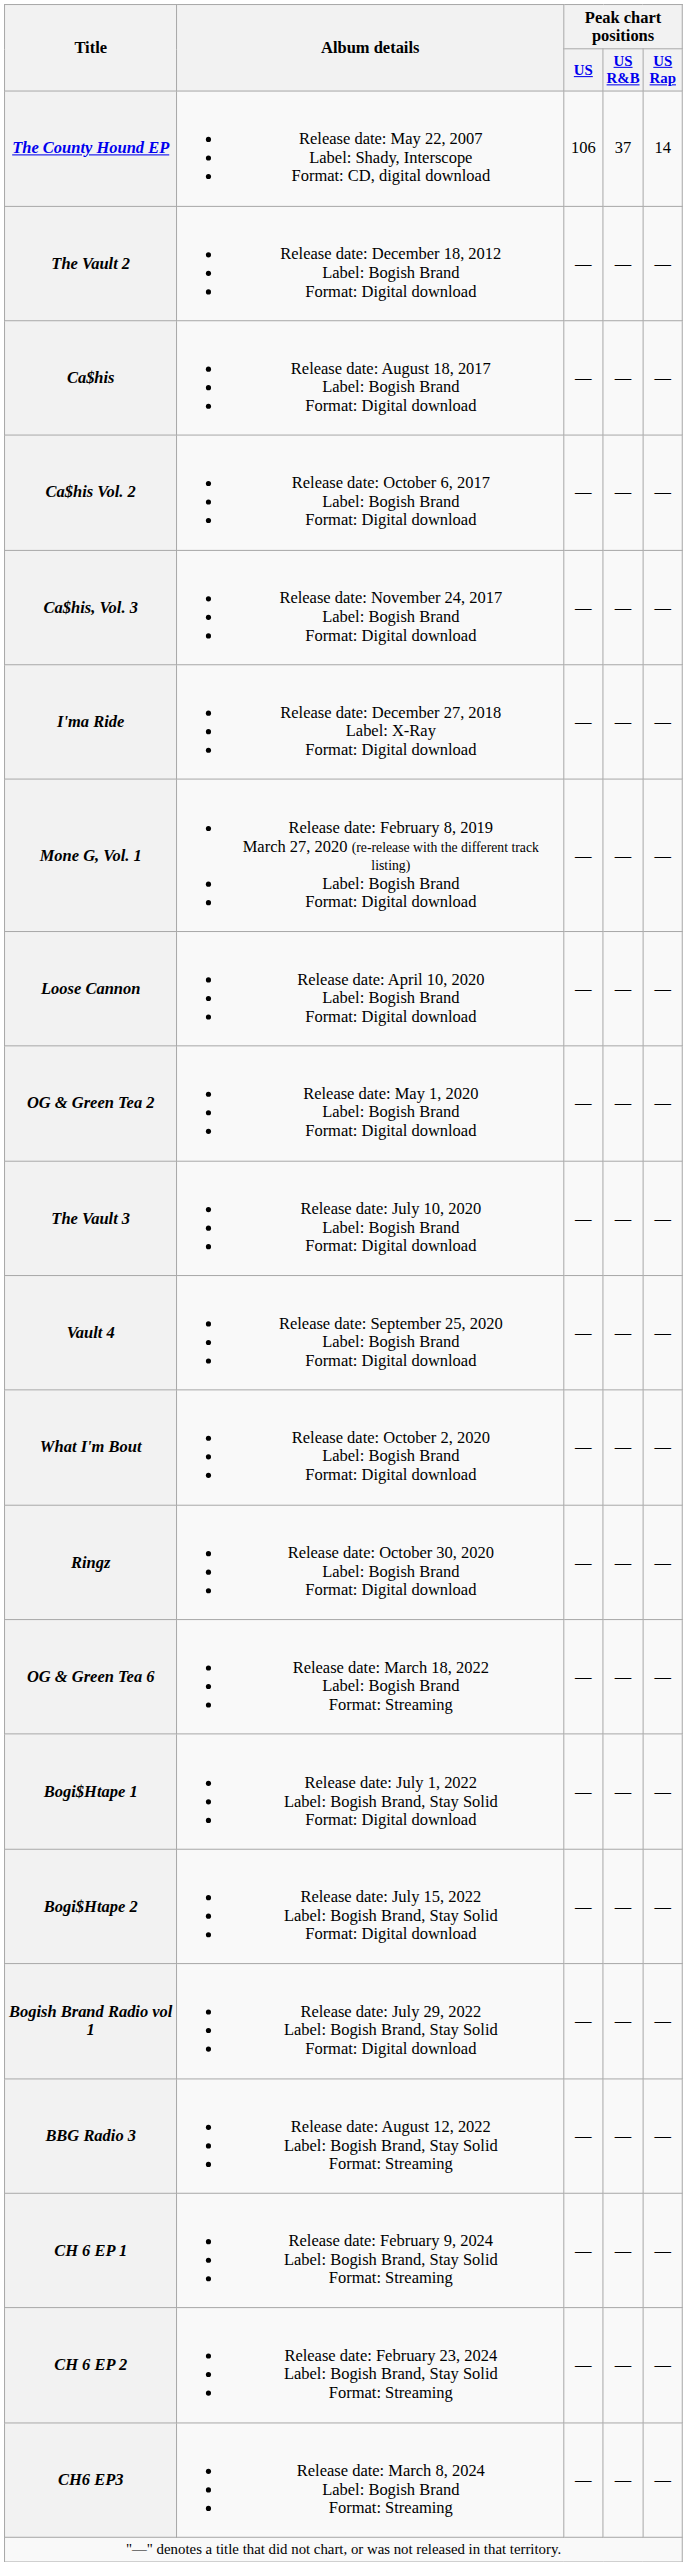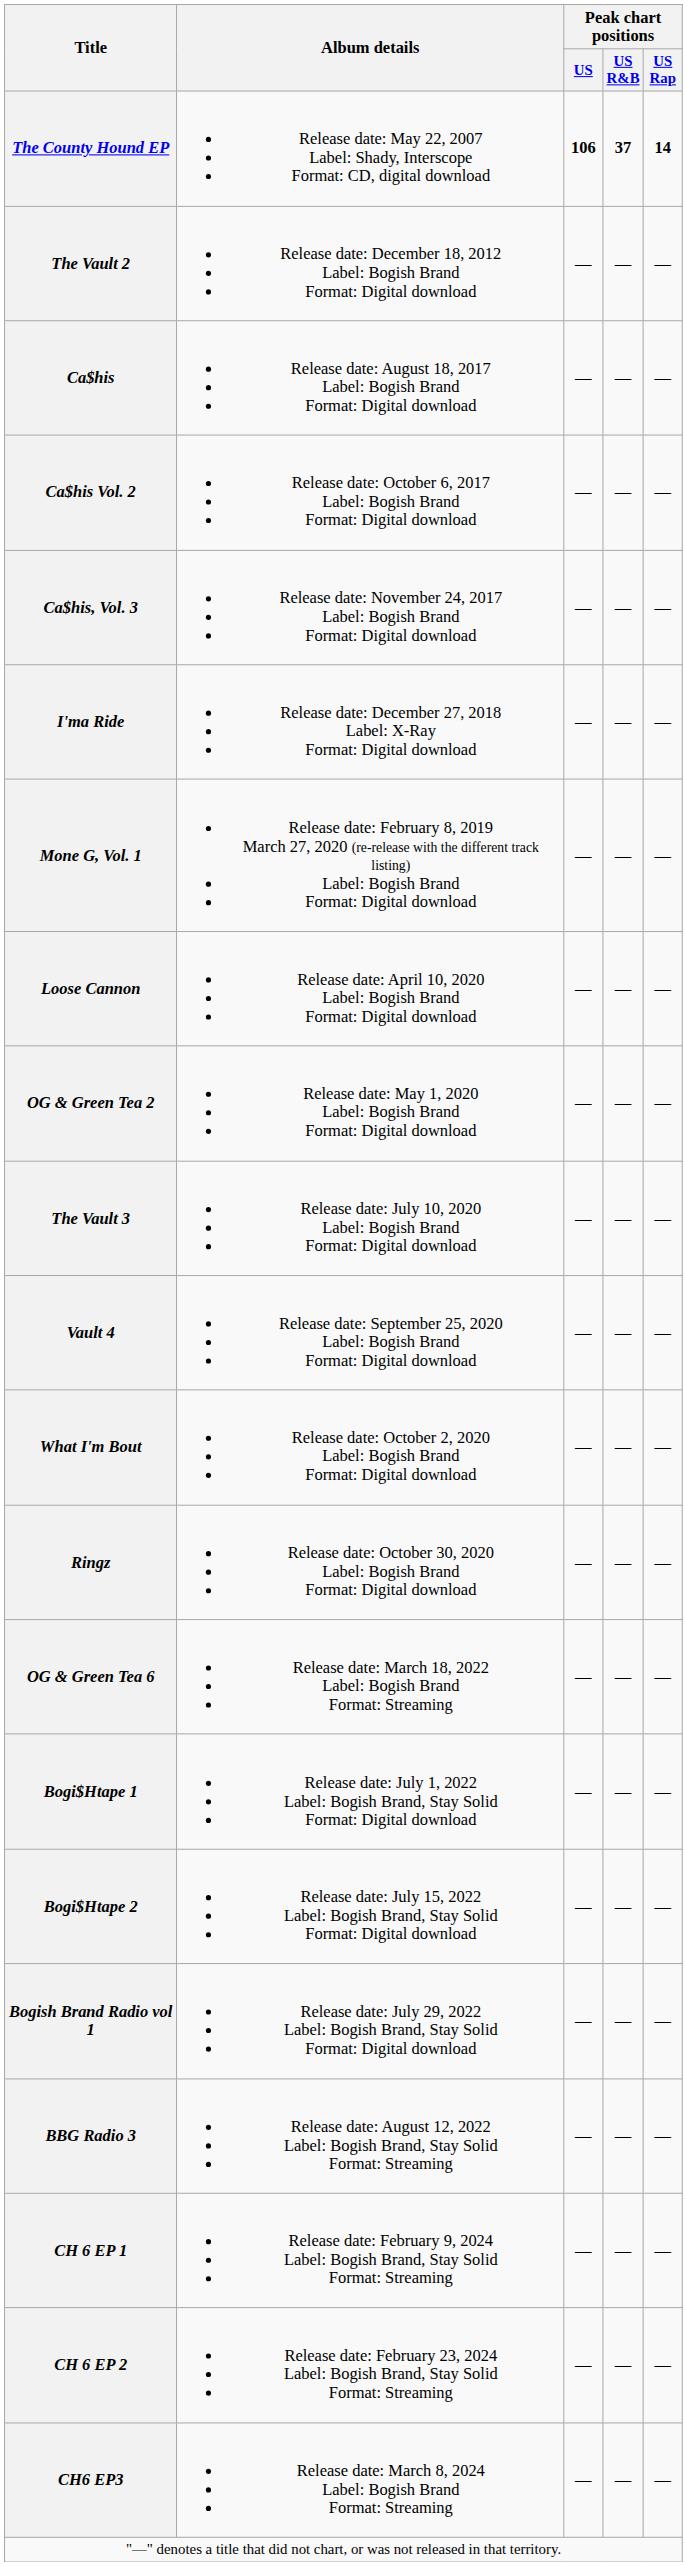(583, 148) normal -> (583, 148) bold
(623, 148) normal -> (623, 148) bold
(663, 148) normal -> (663, 148) bold
